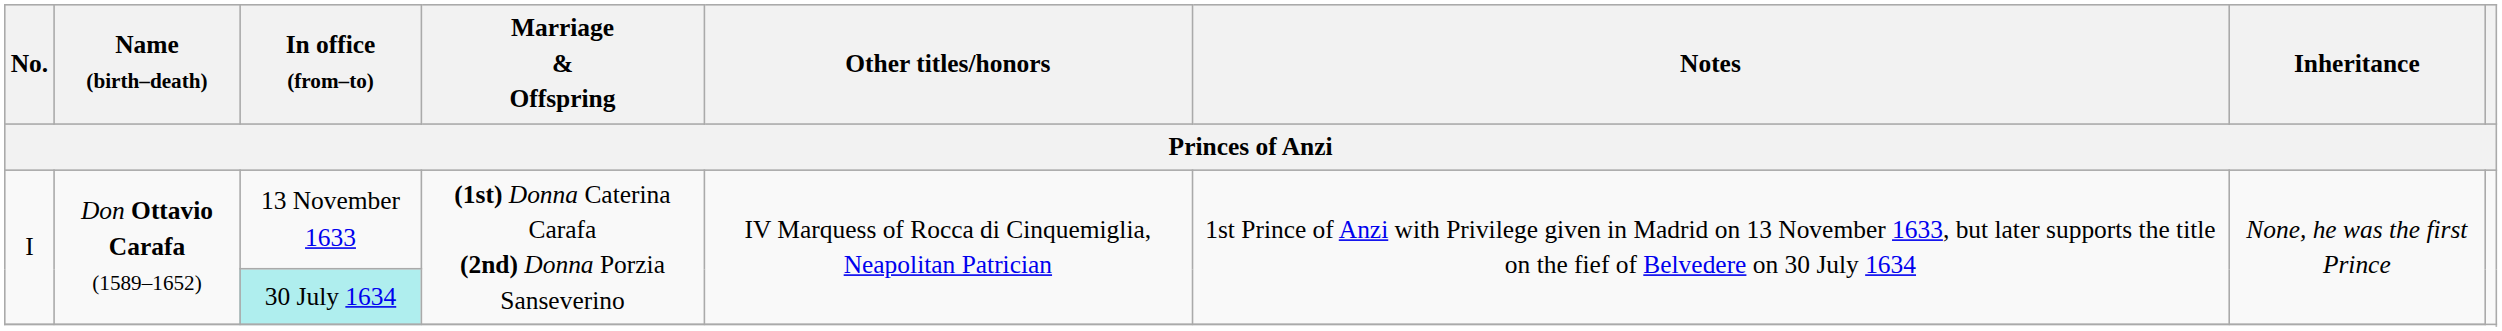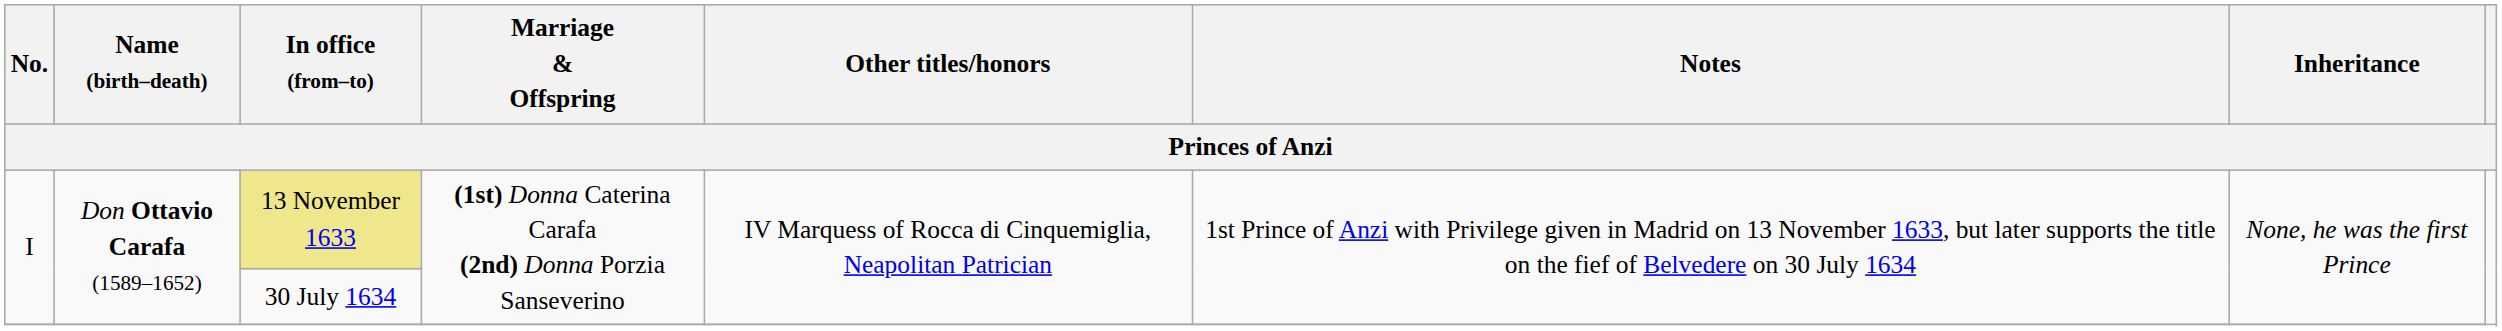(330, 219) no background -> (330, 219) khaki background
(331, 296) paleturquoise background -> (331, 296) no background
